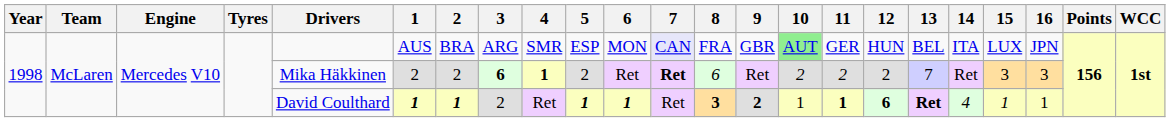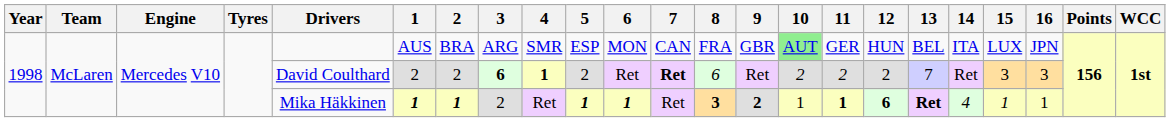(673, 46) lavender background -> (673, 46) no background
(333, 74) Mika Häkkinen -> (333, 74) David Coulthard
(333, 102) David Coulthard -> (333, 102) Mika Häkkinen
